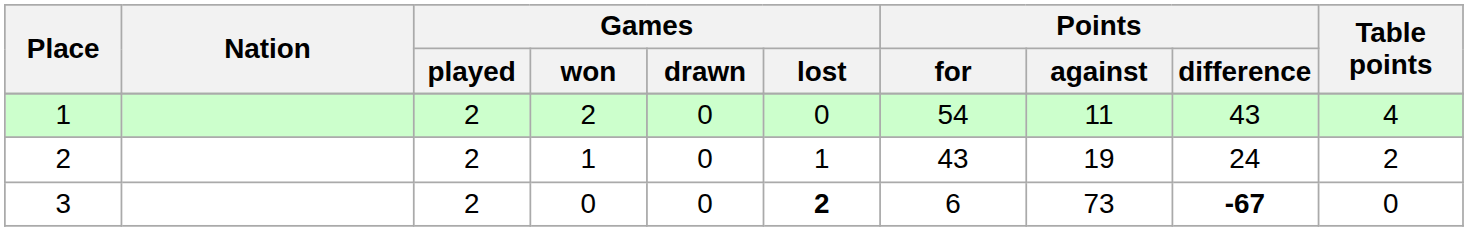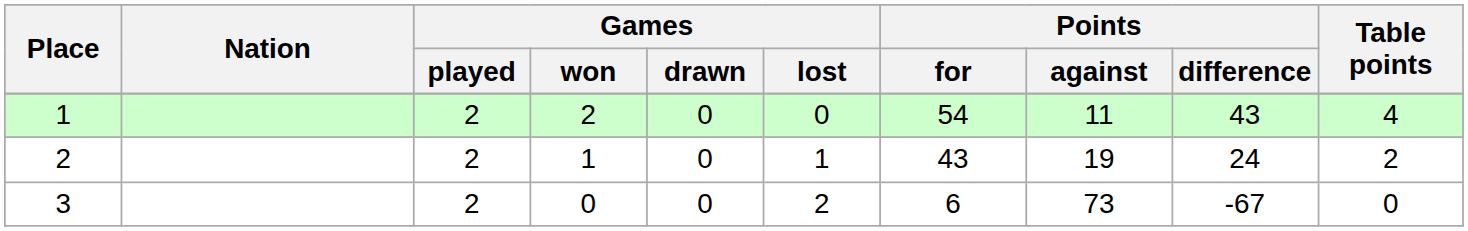(822, 203) bold -> (822, 203) normal
(1245, 203) bold -> (1245, 203) normal
